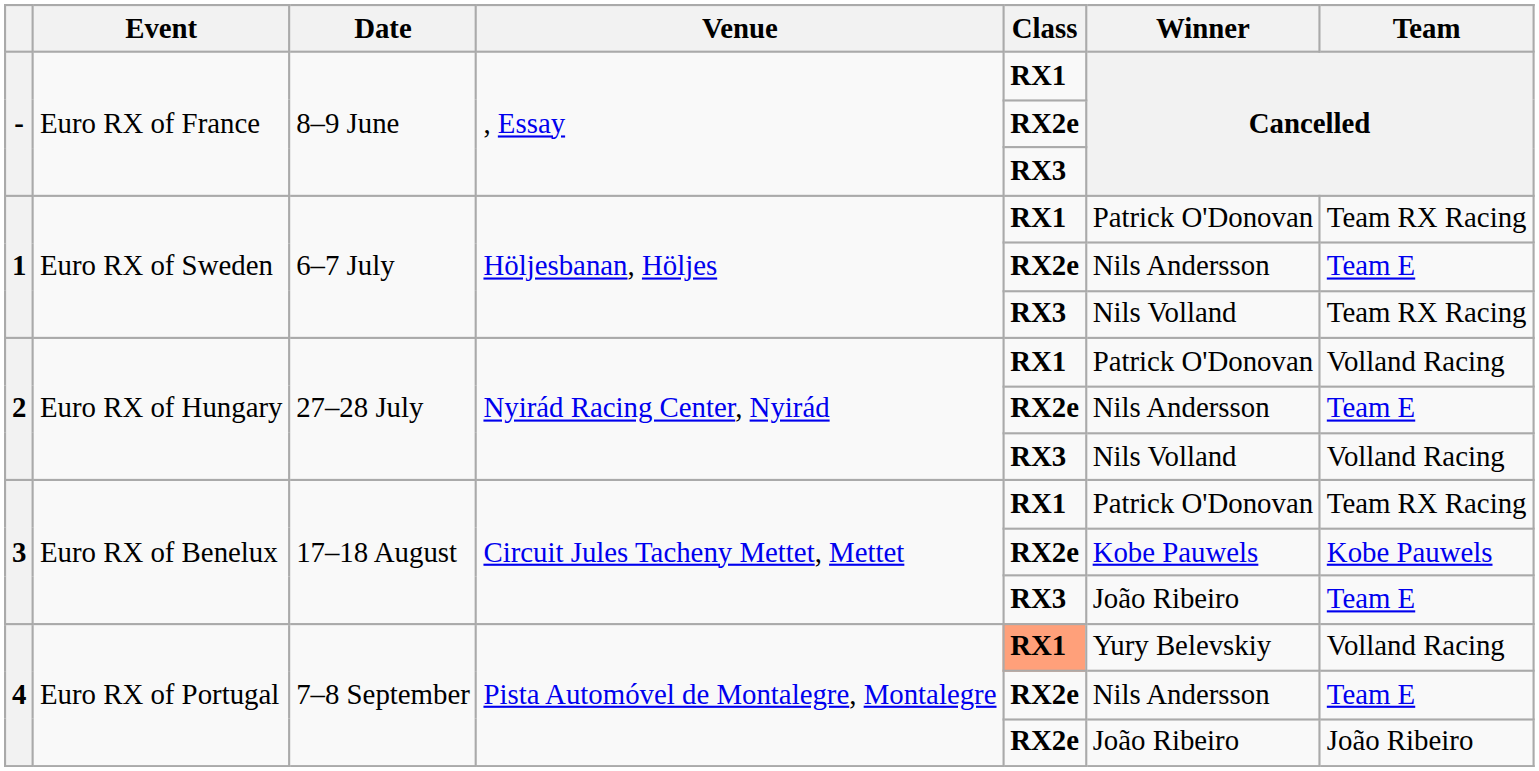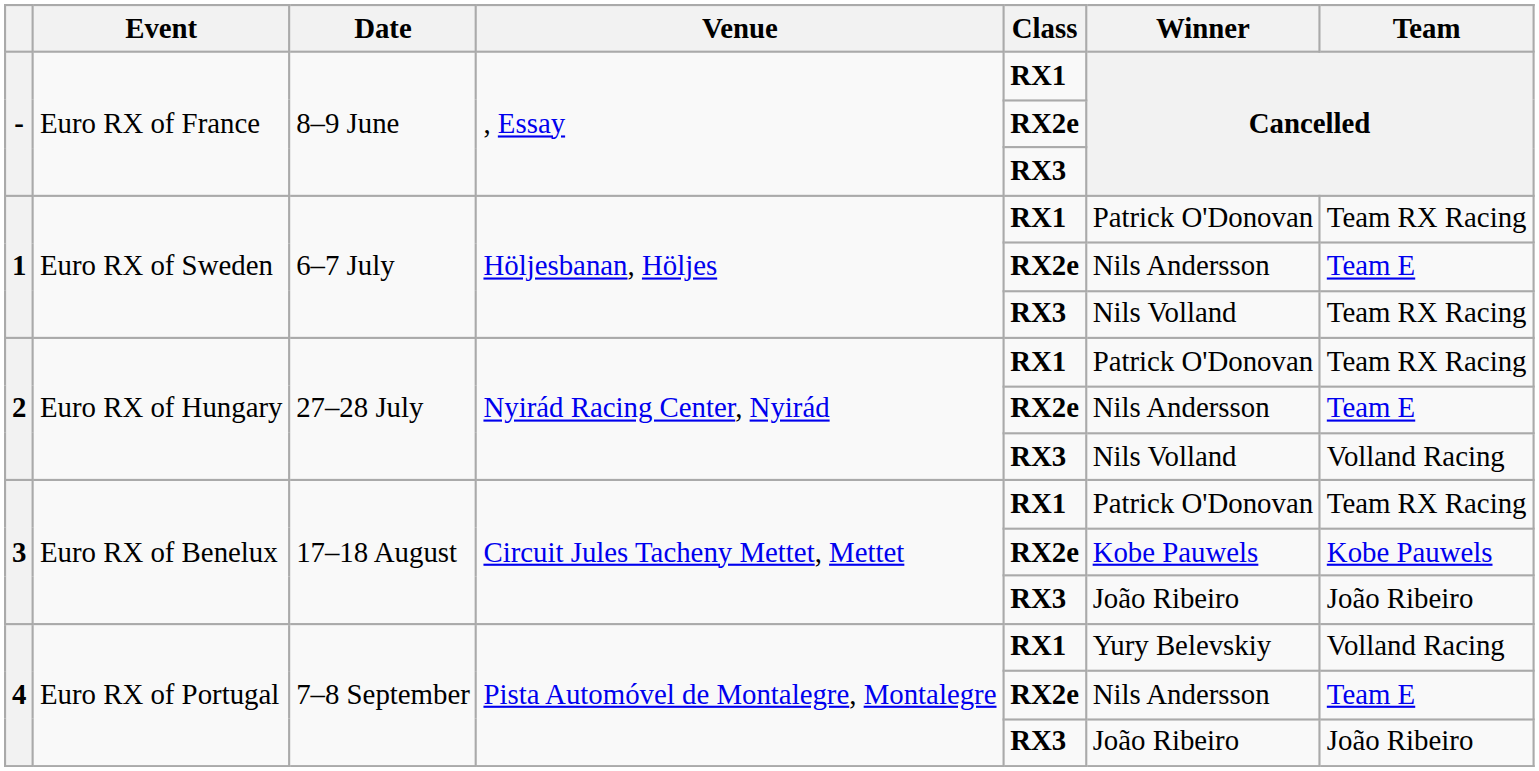(1416, 360) Volland Racing -> (1427, 360) Team RX Racing
(1371, 598) Team E -> (1400, 598) João Ribeiro
(1038, 646) lightsalmon background -> (1038, 646) no background
(1045, 741) RX2e -> (1038, 741) RX3
